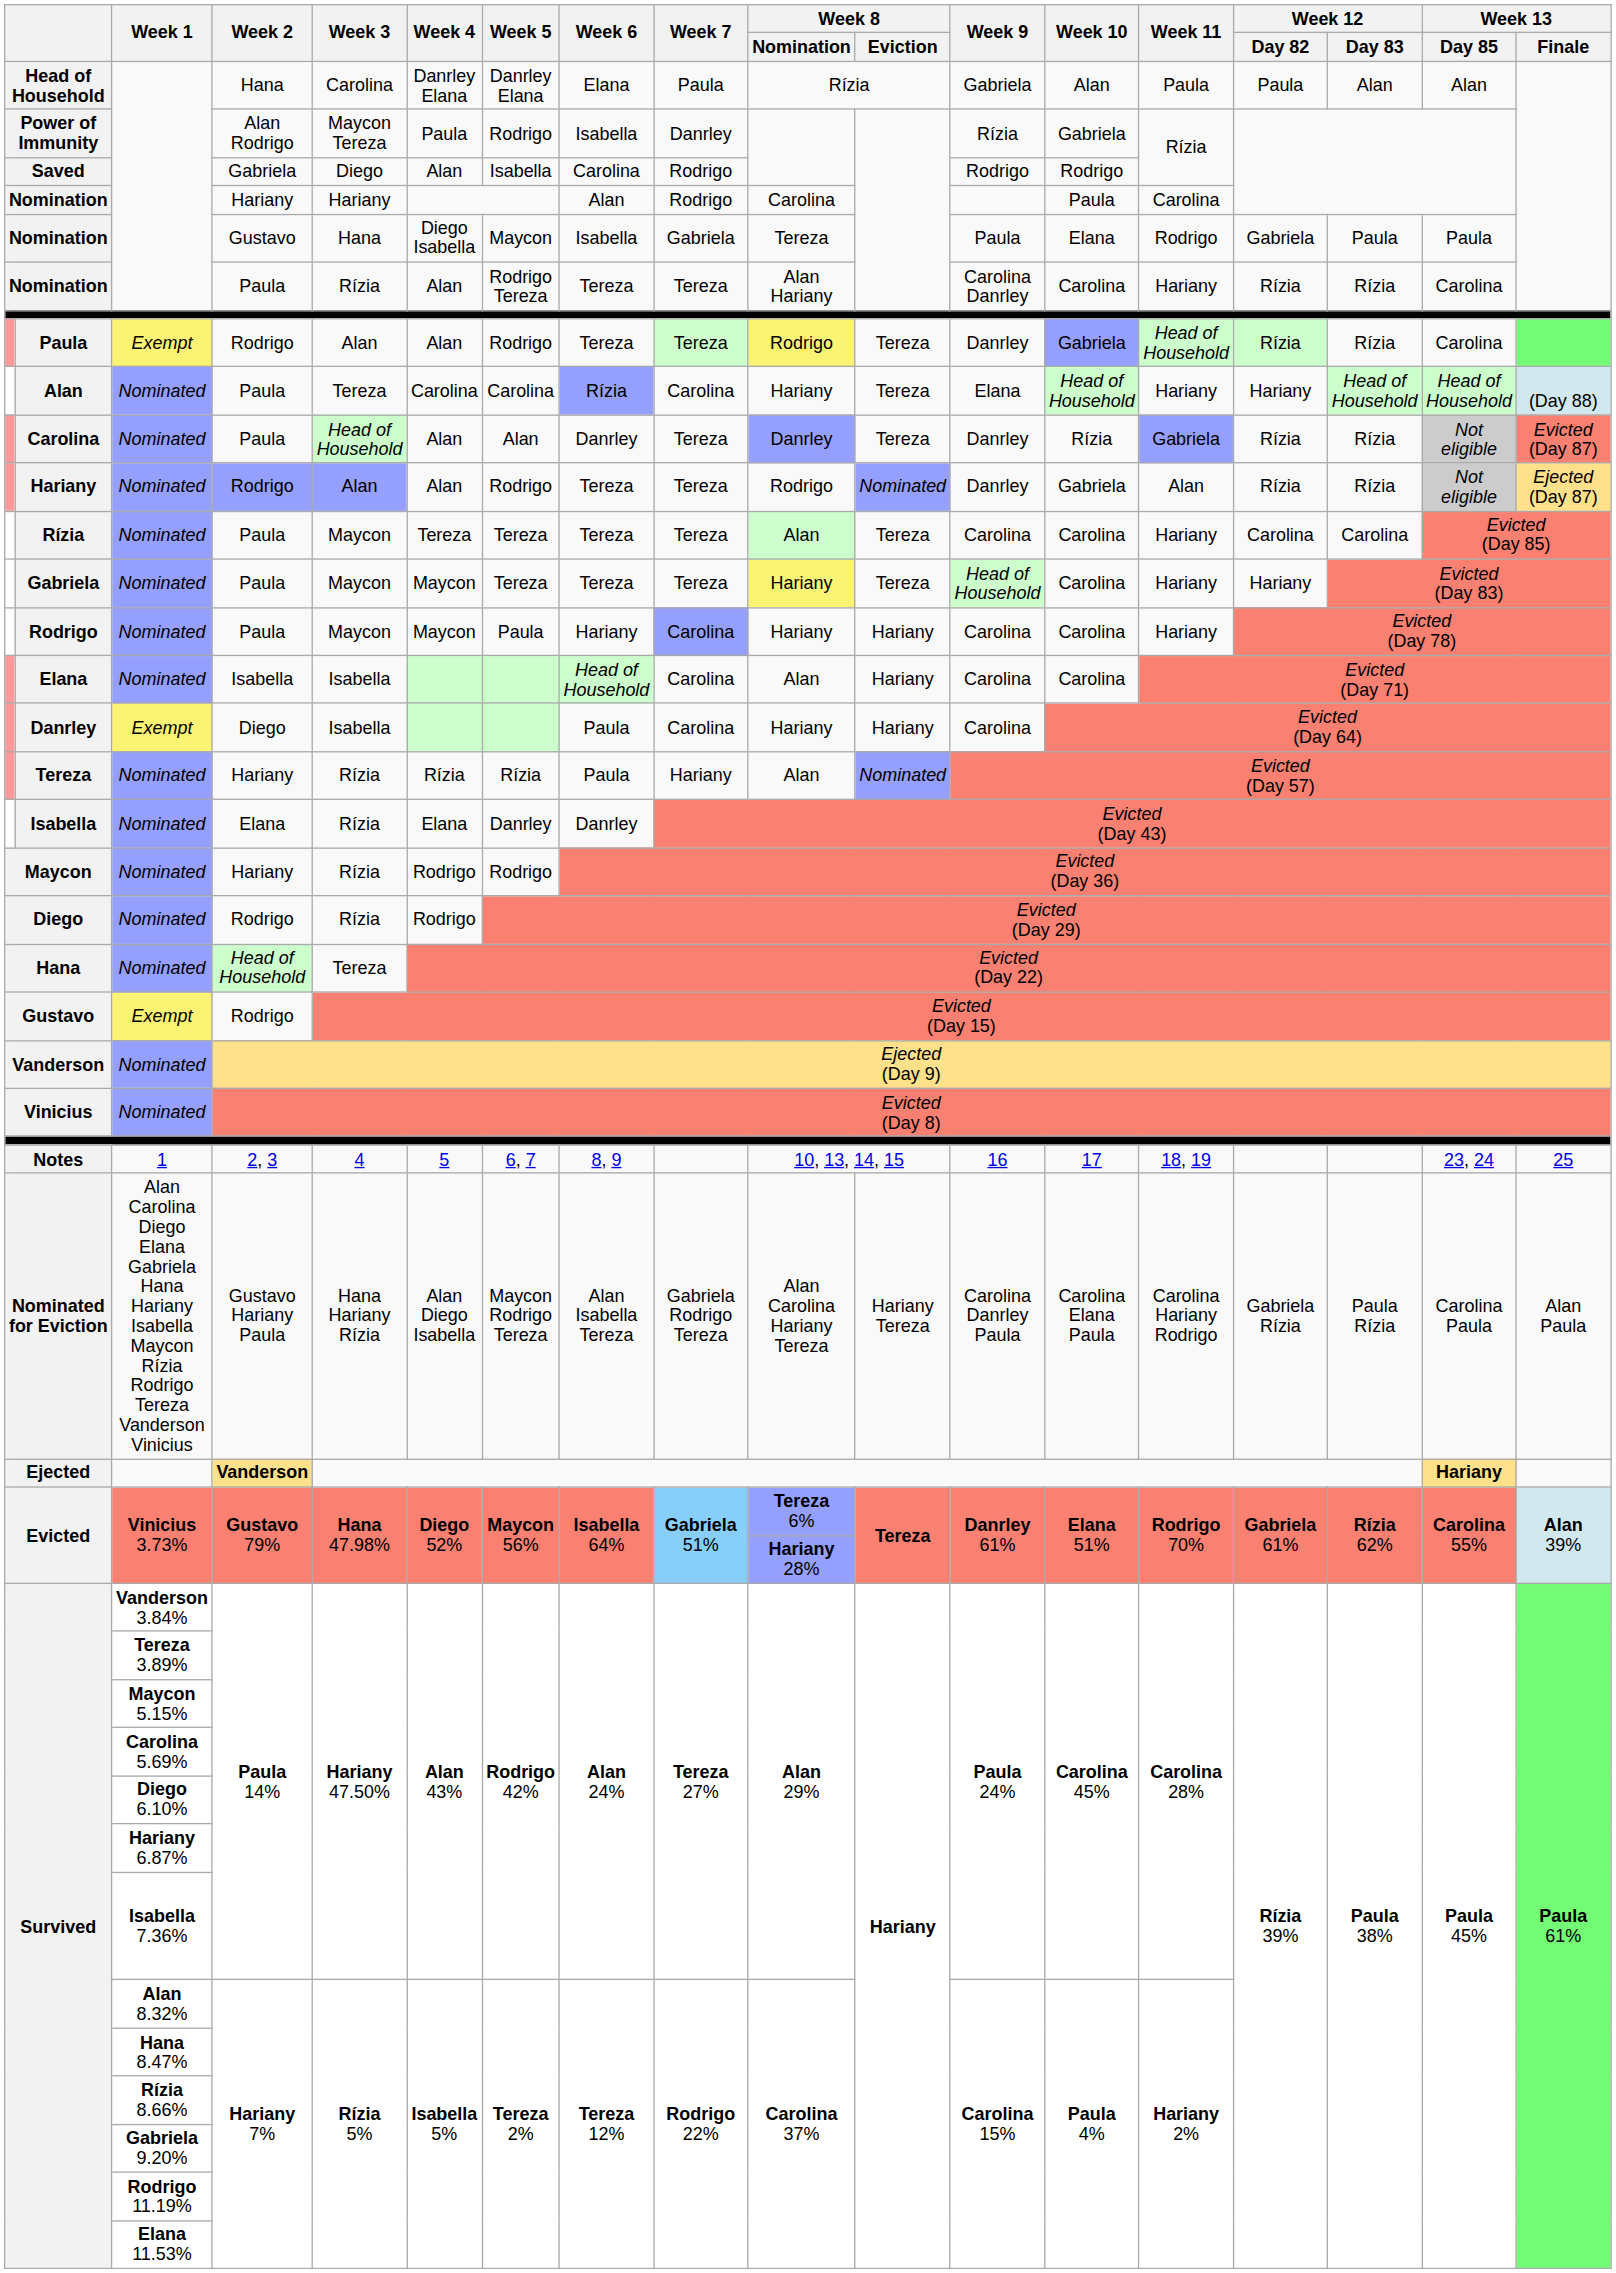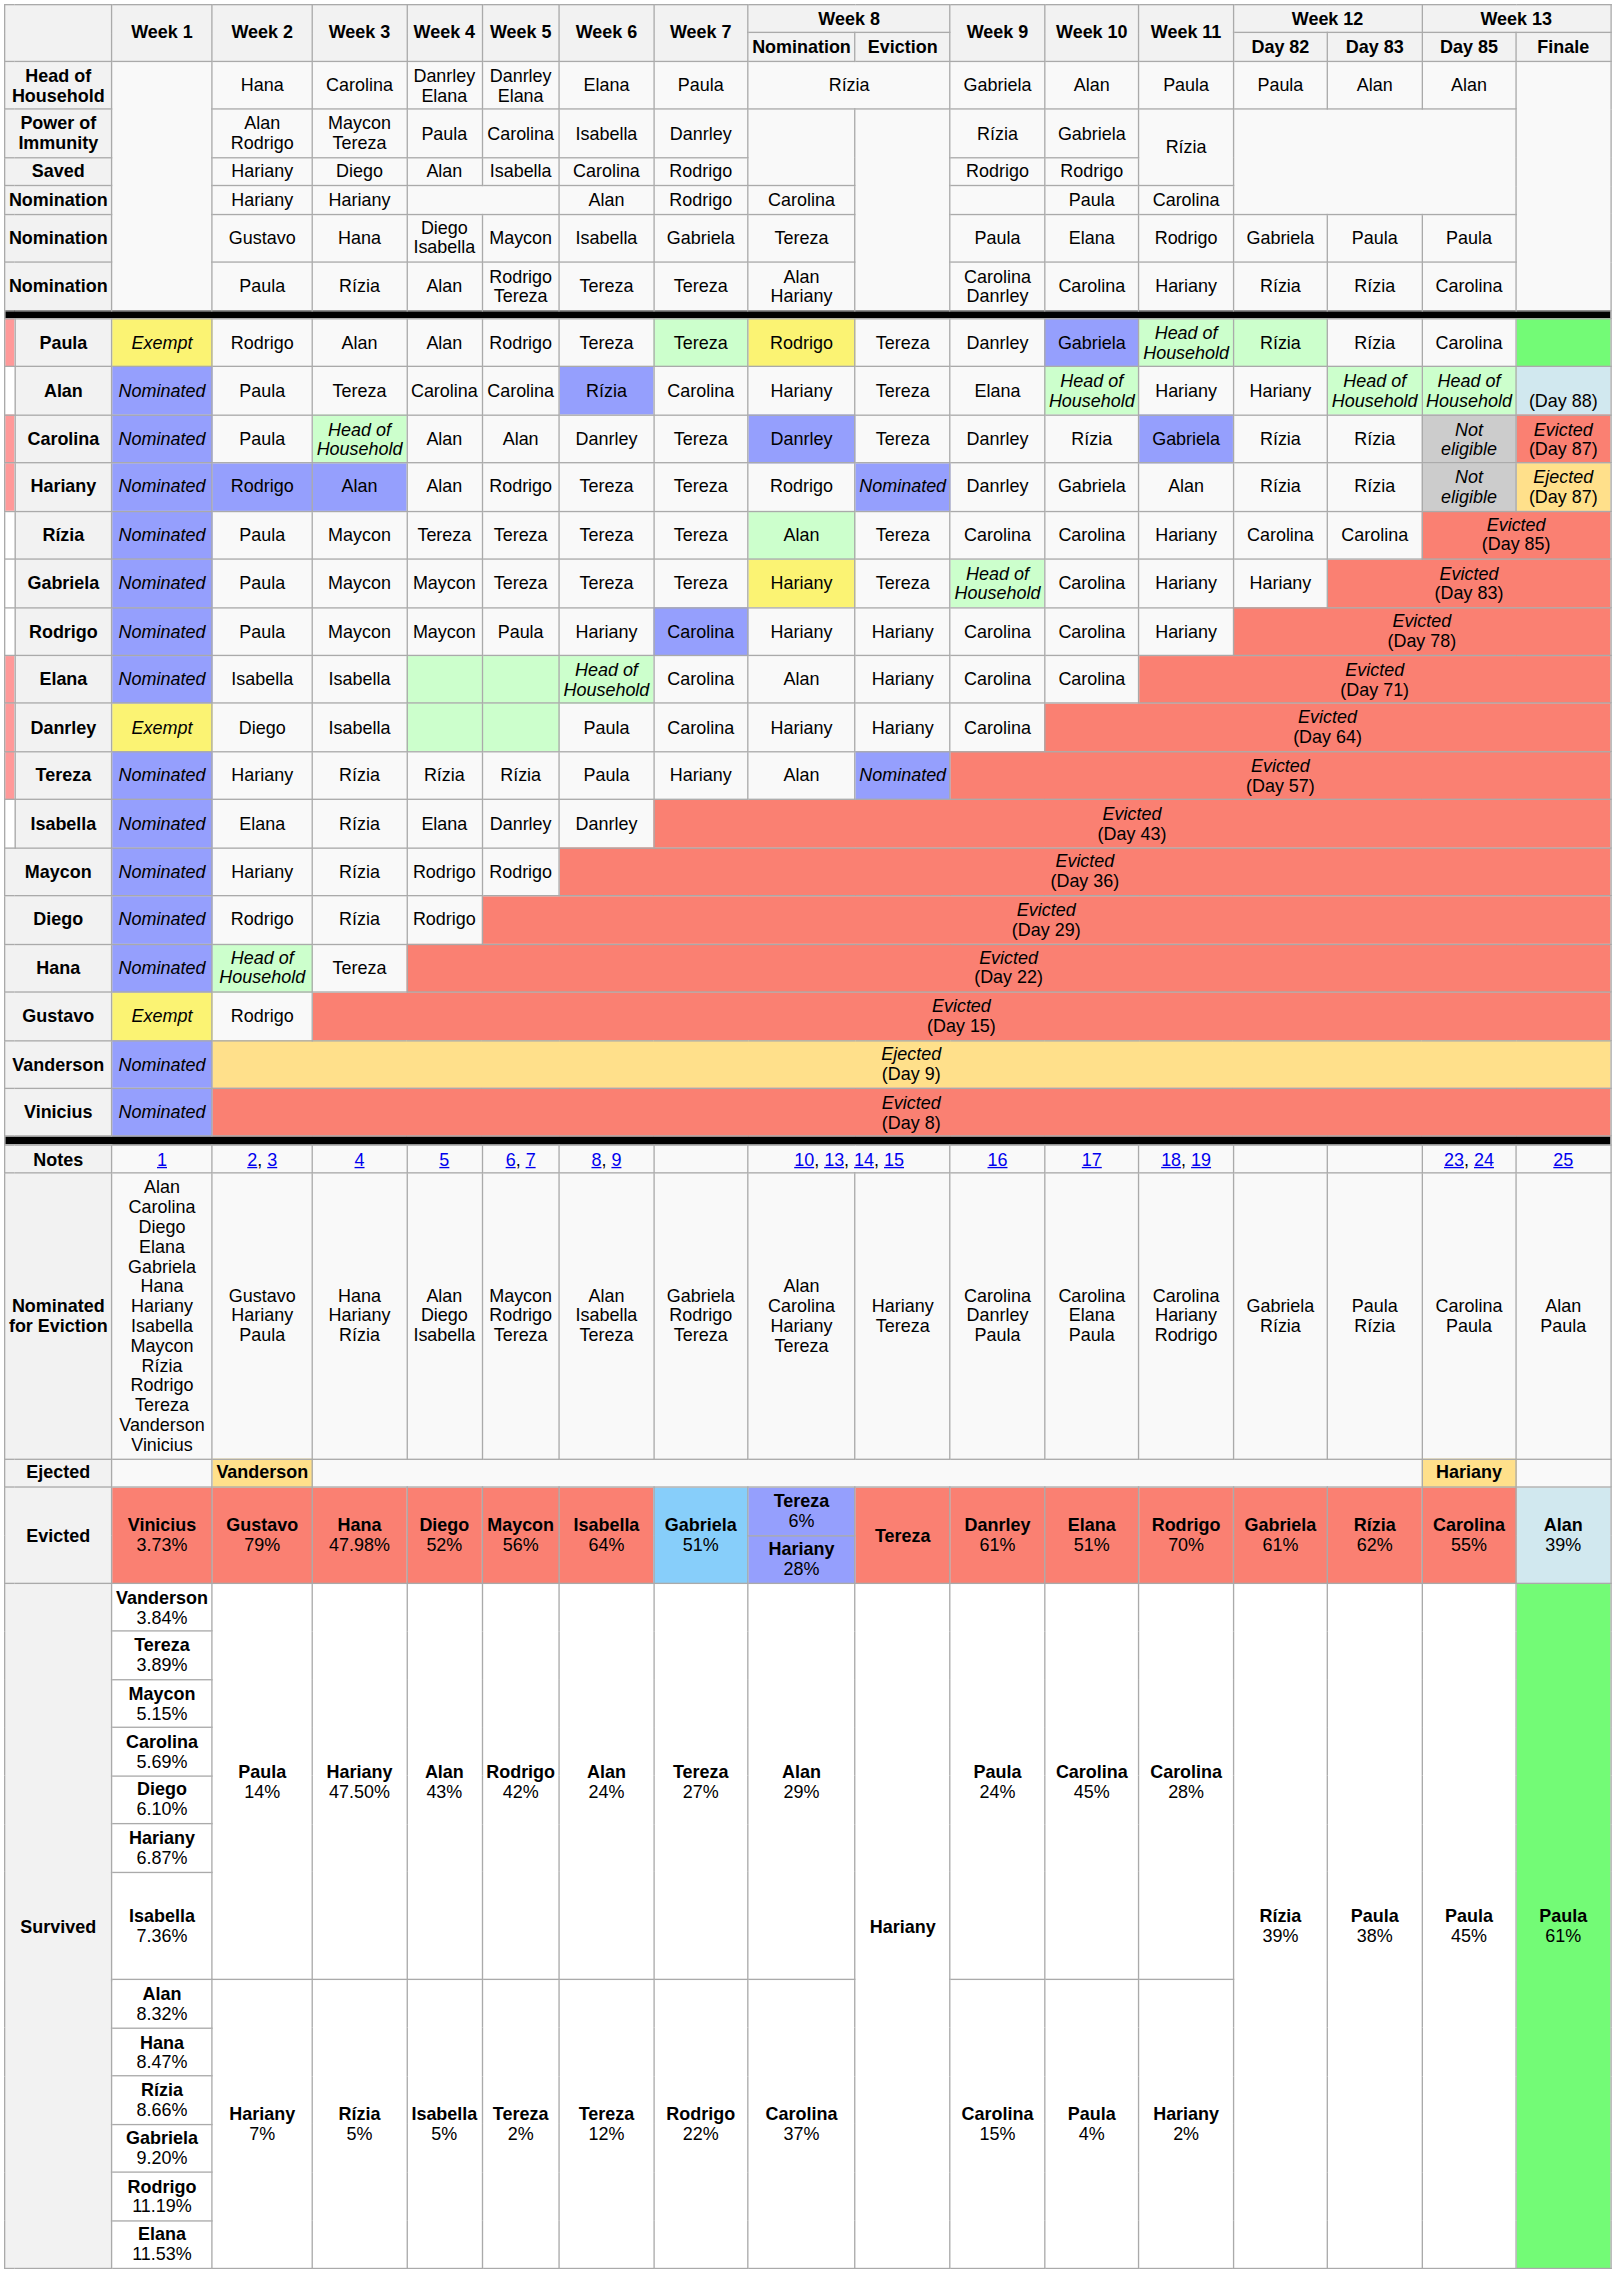(521, 133) Rodrigo -> (521, 133) Carolina
(262, 171) Gabriela -> (262, 171) Hariany
